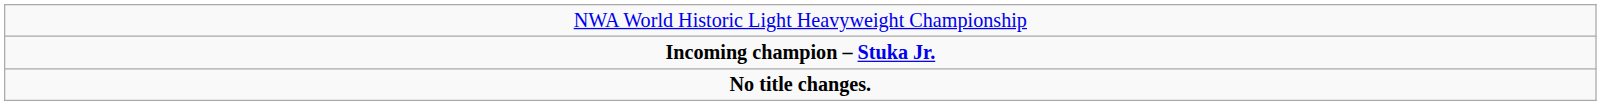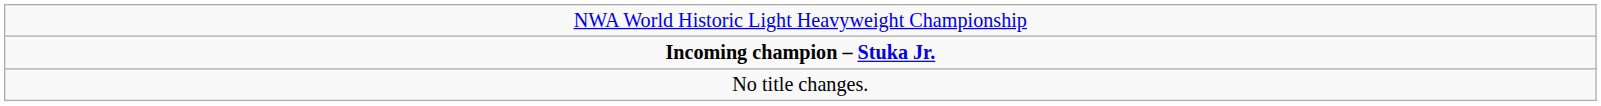(800, 84) bold -> (800, 84) normal
